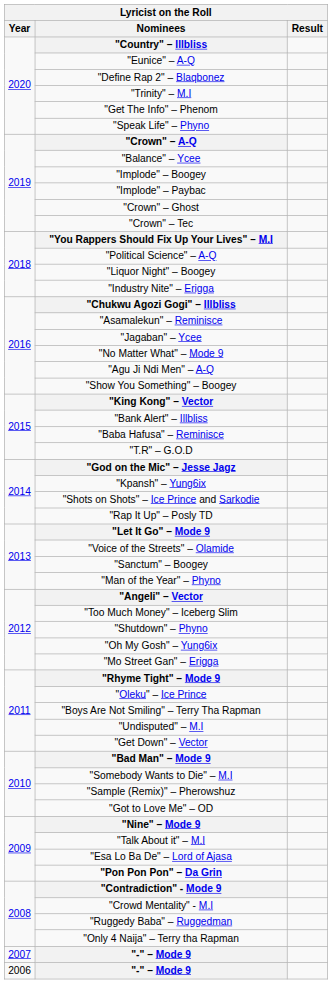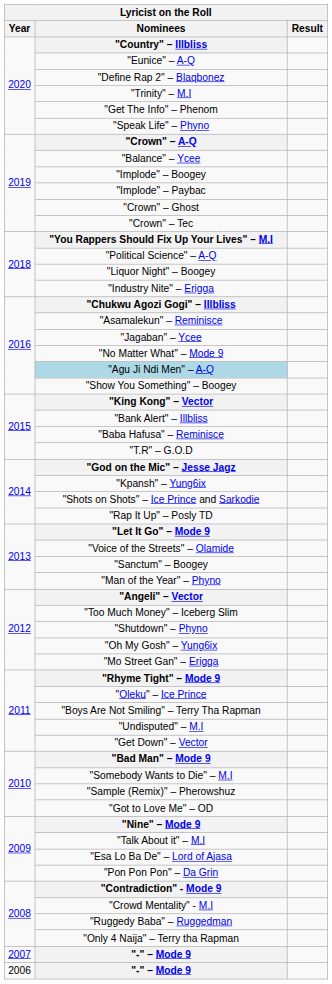(161, 369) no background -> (161, 369) lightblue background
(161, 873) bold -> (161, 873) normal
